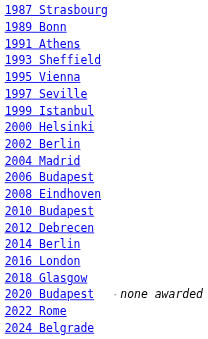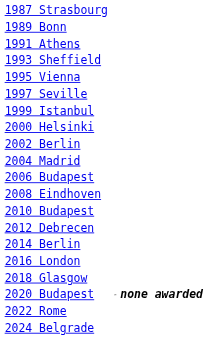(162, 294) normal -> (162, 294) bold
